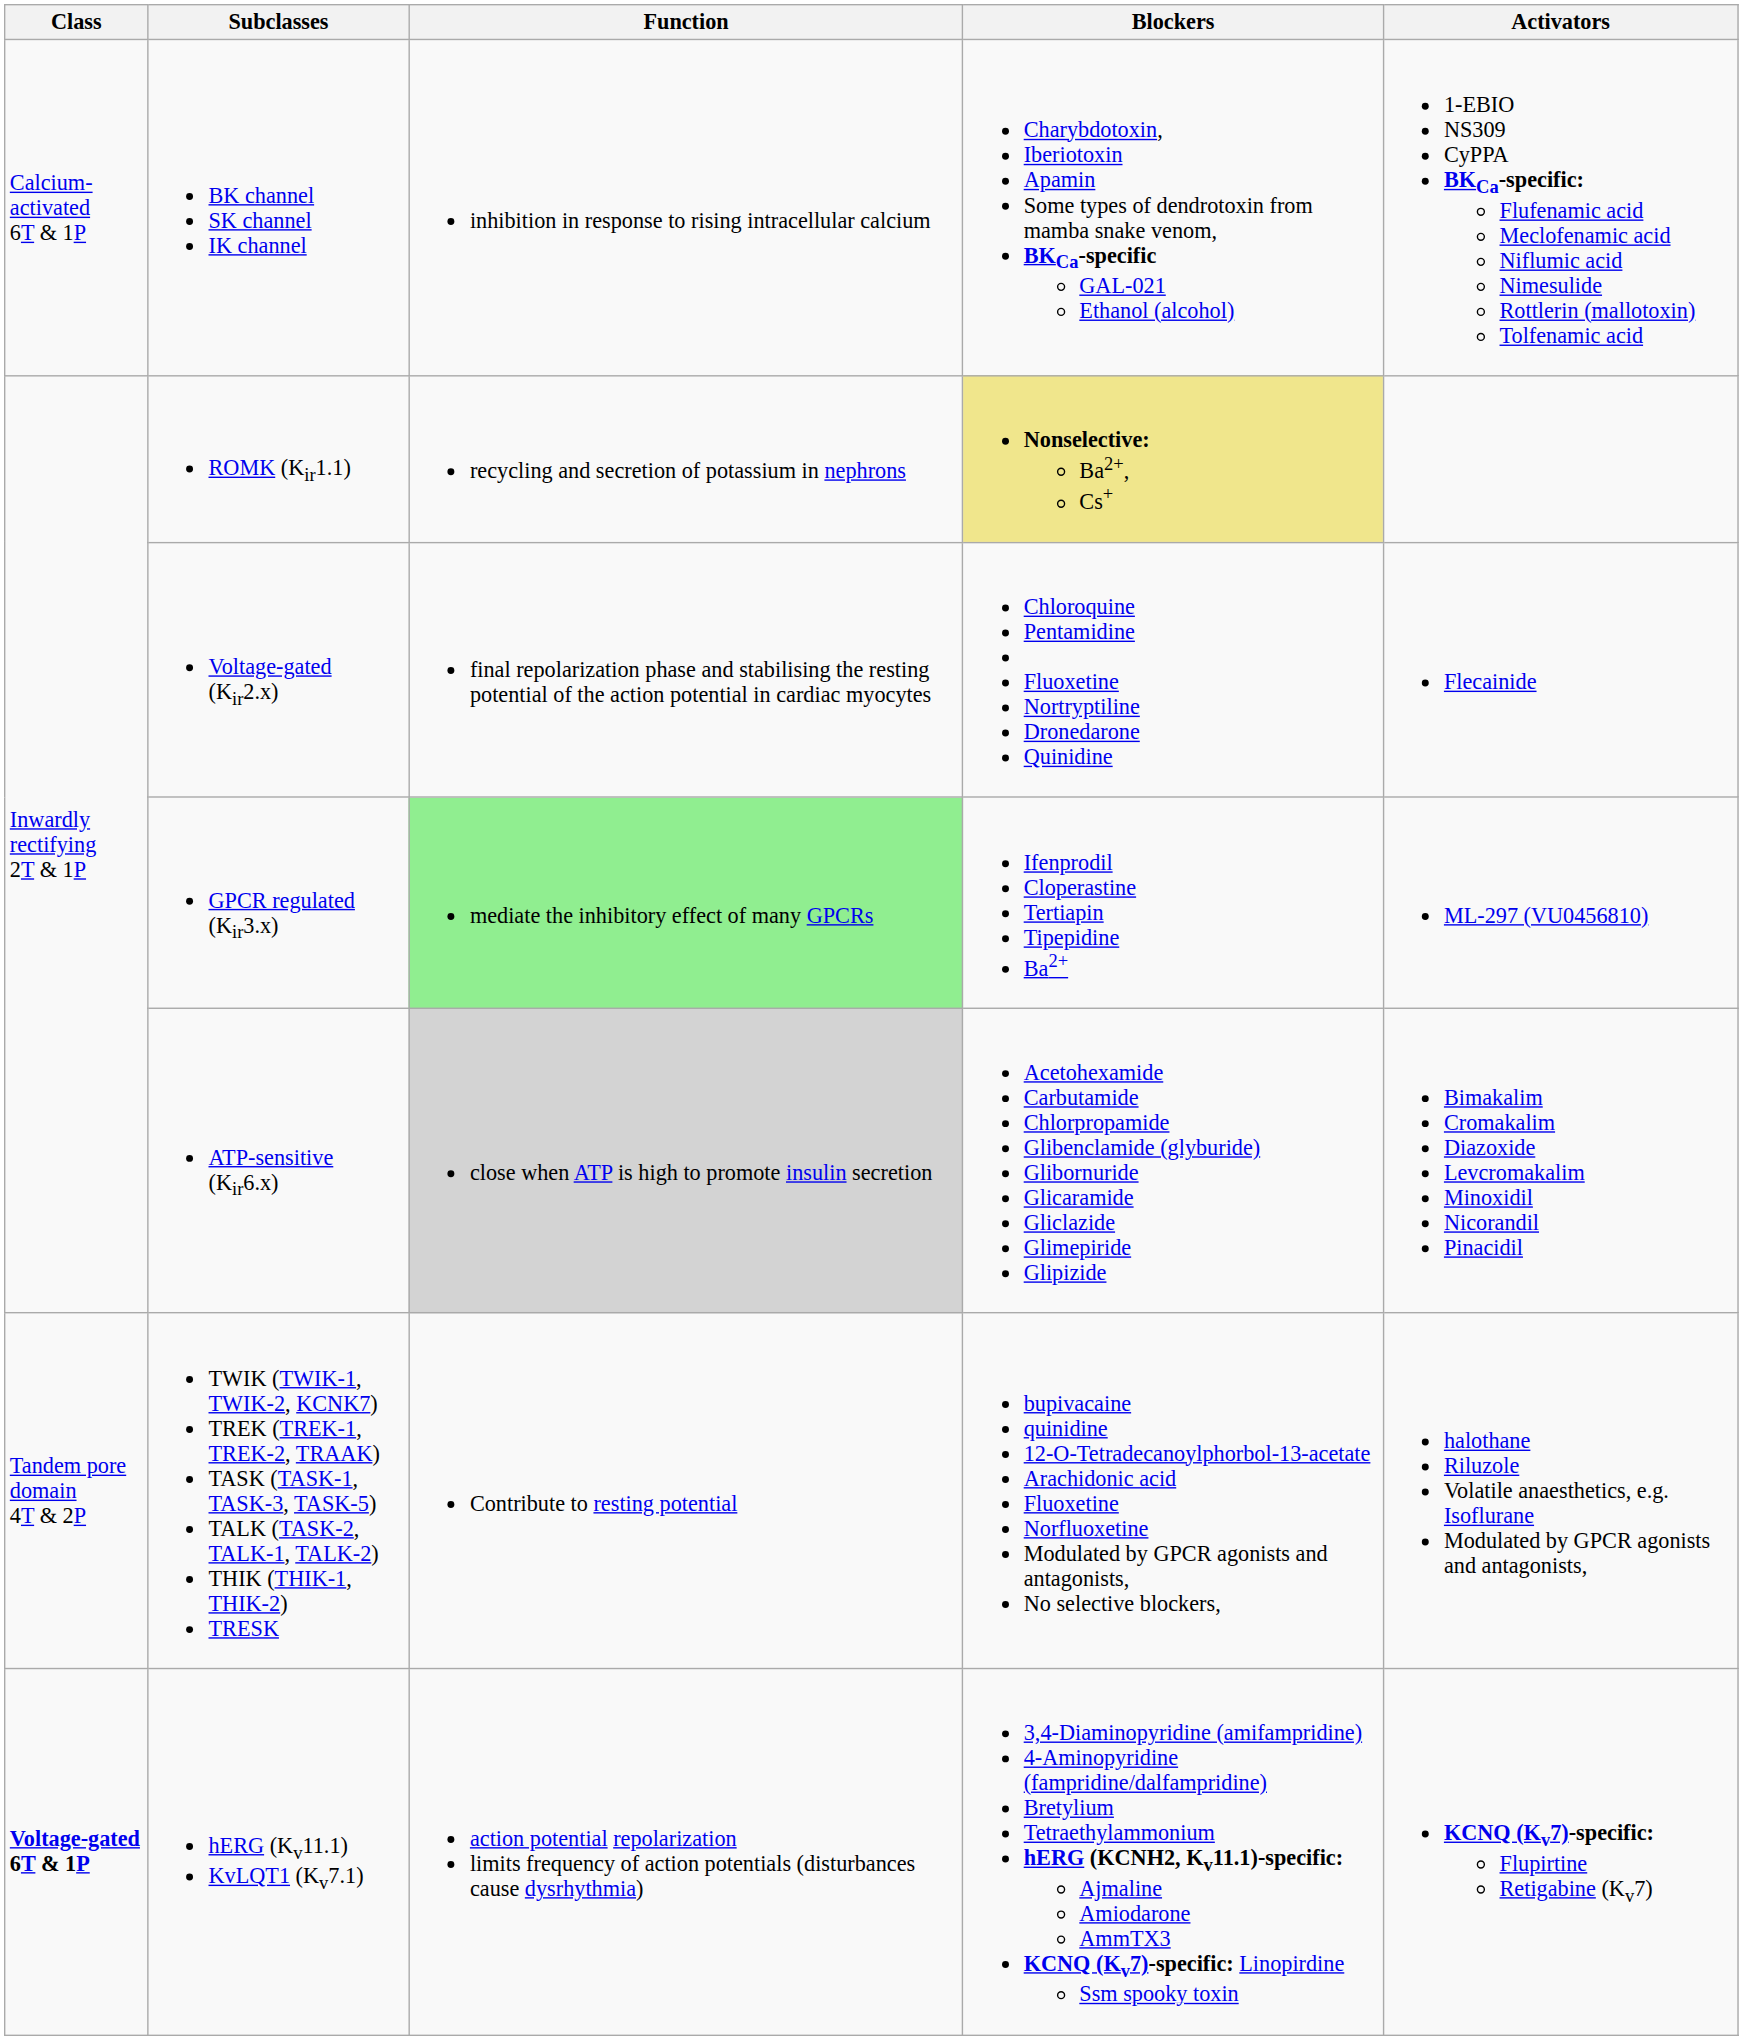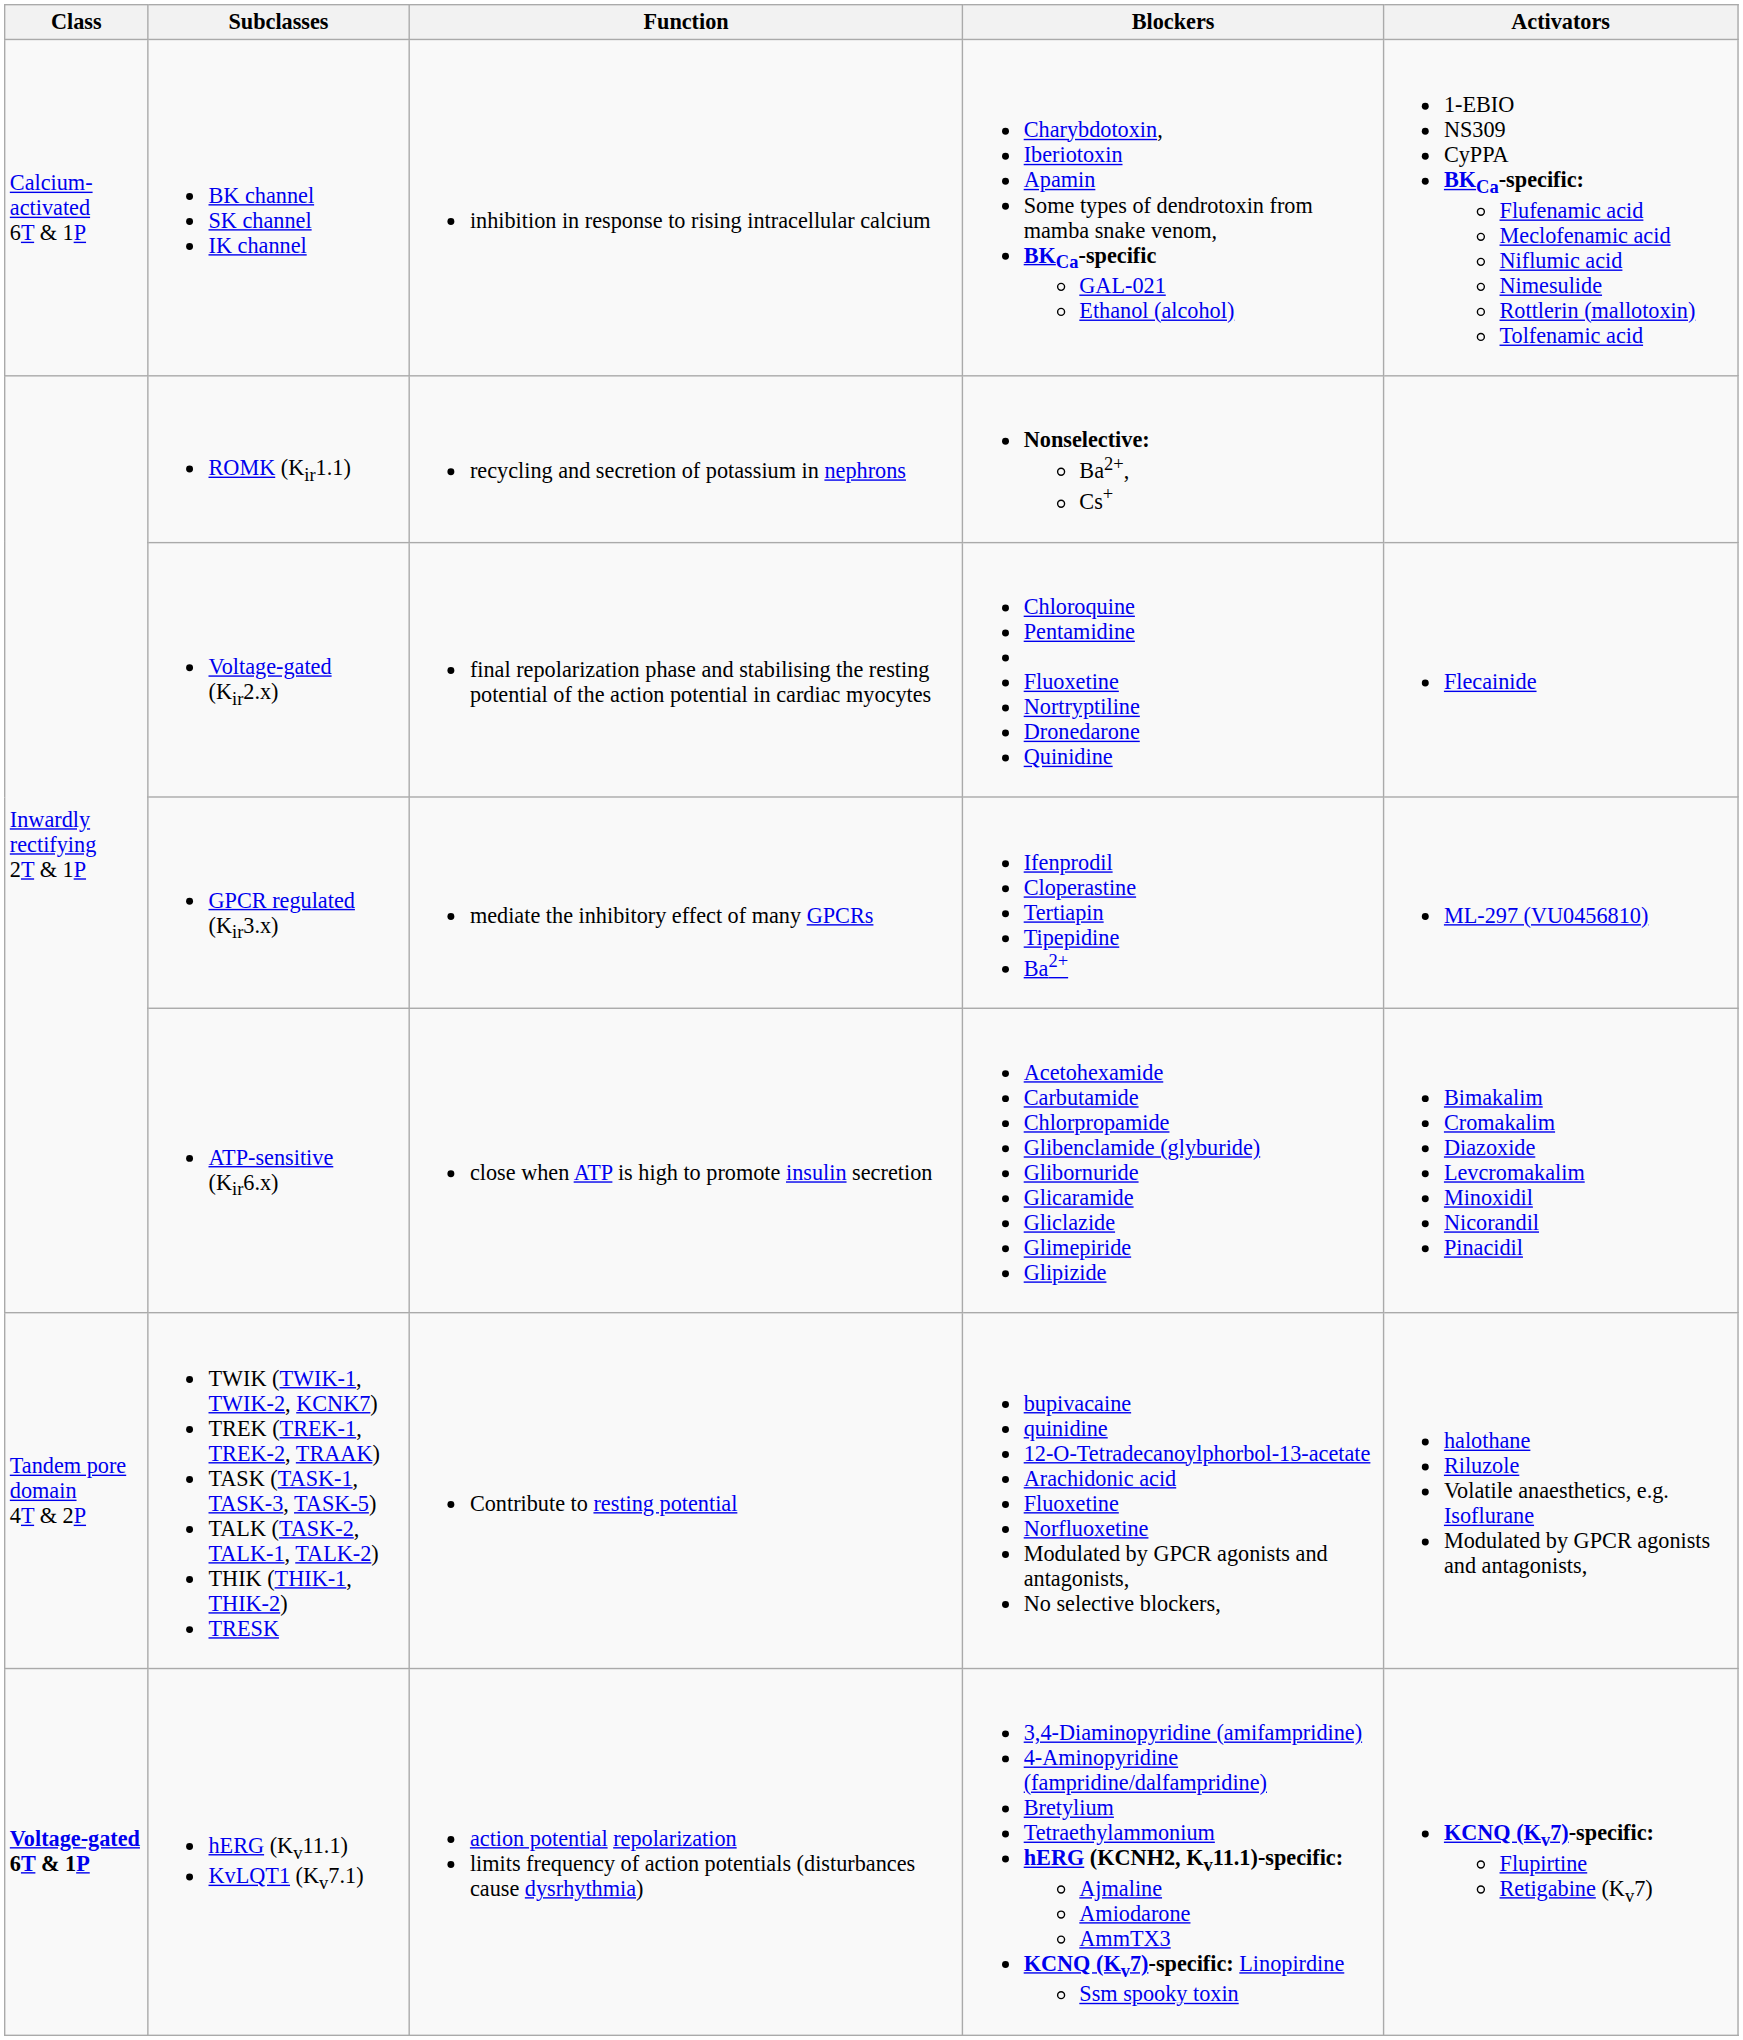(1173, 472) khaki background -> (1173, 472) no background
(686, 915) lightgreen background -> (686, 915) no background
(686, 1173) lightgrey background -> (686, 1173) no background
